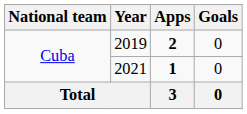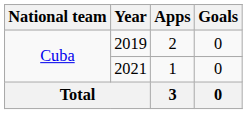(172, 43) bold -> (172, 43) normal
(172, 69) bold -> (172, 69) normal
